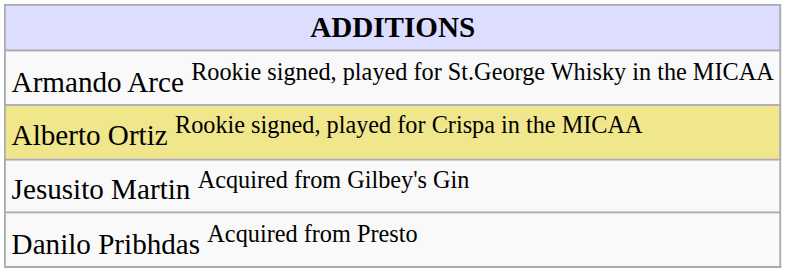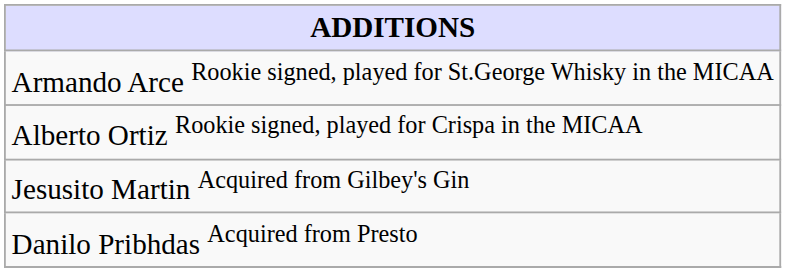(327, 131) khaki background -> (327, 131) no background
